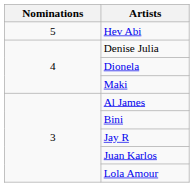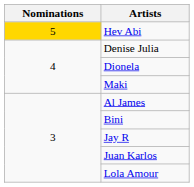(53, 31) no background -> (53, 31) gold background
